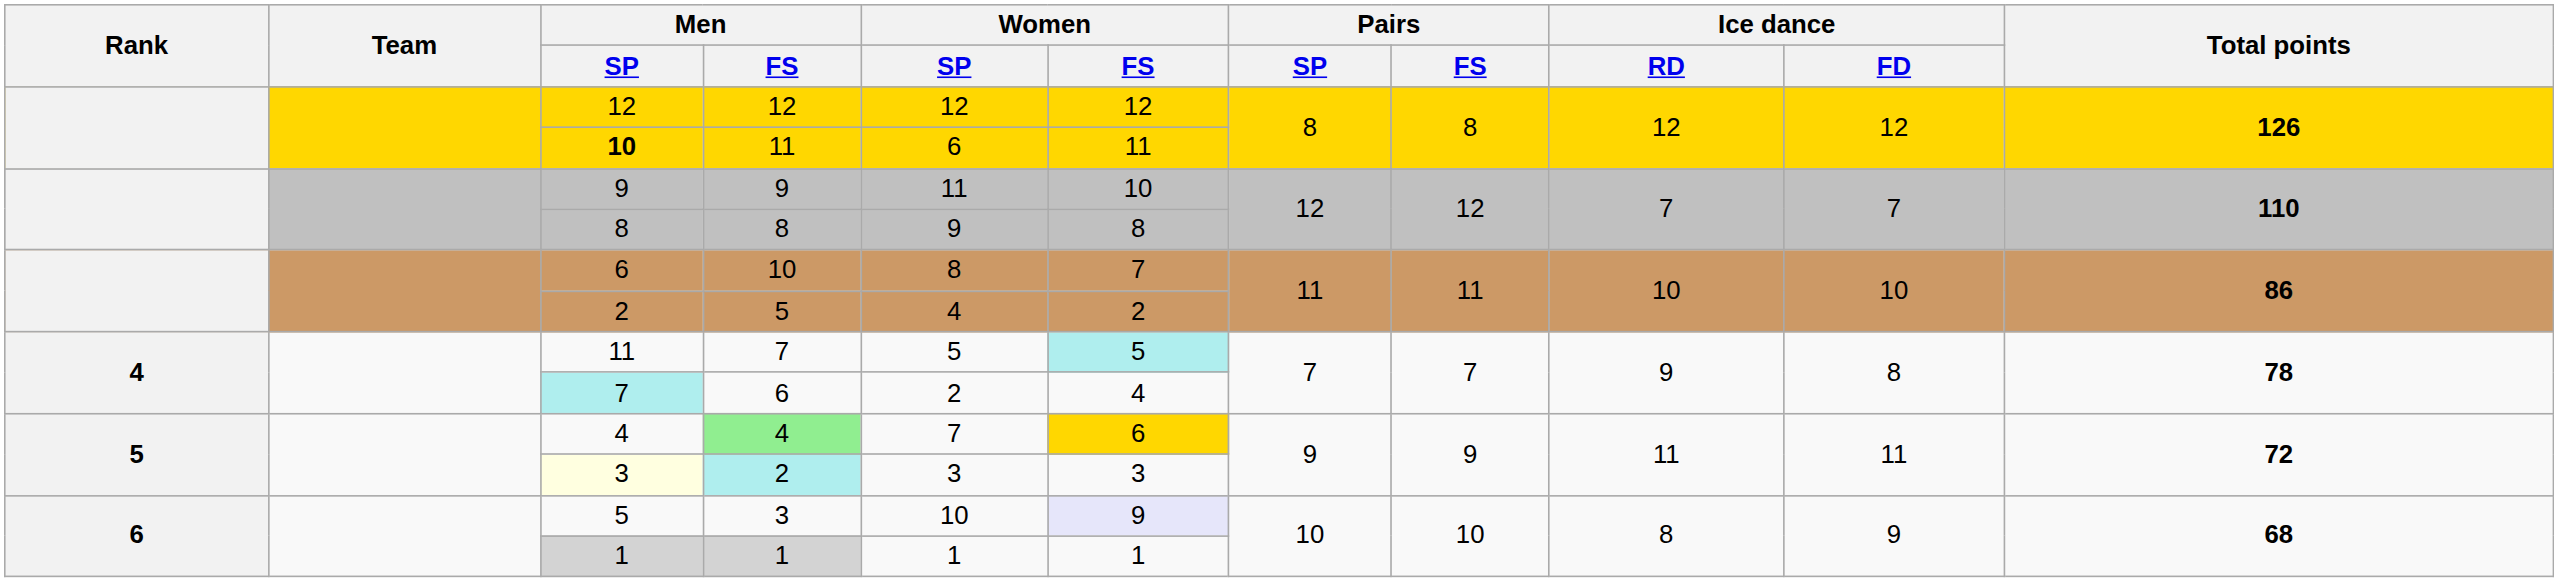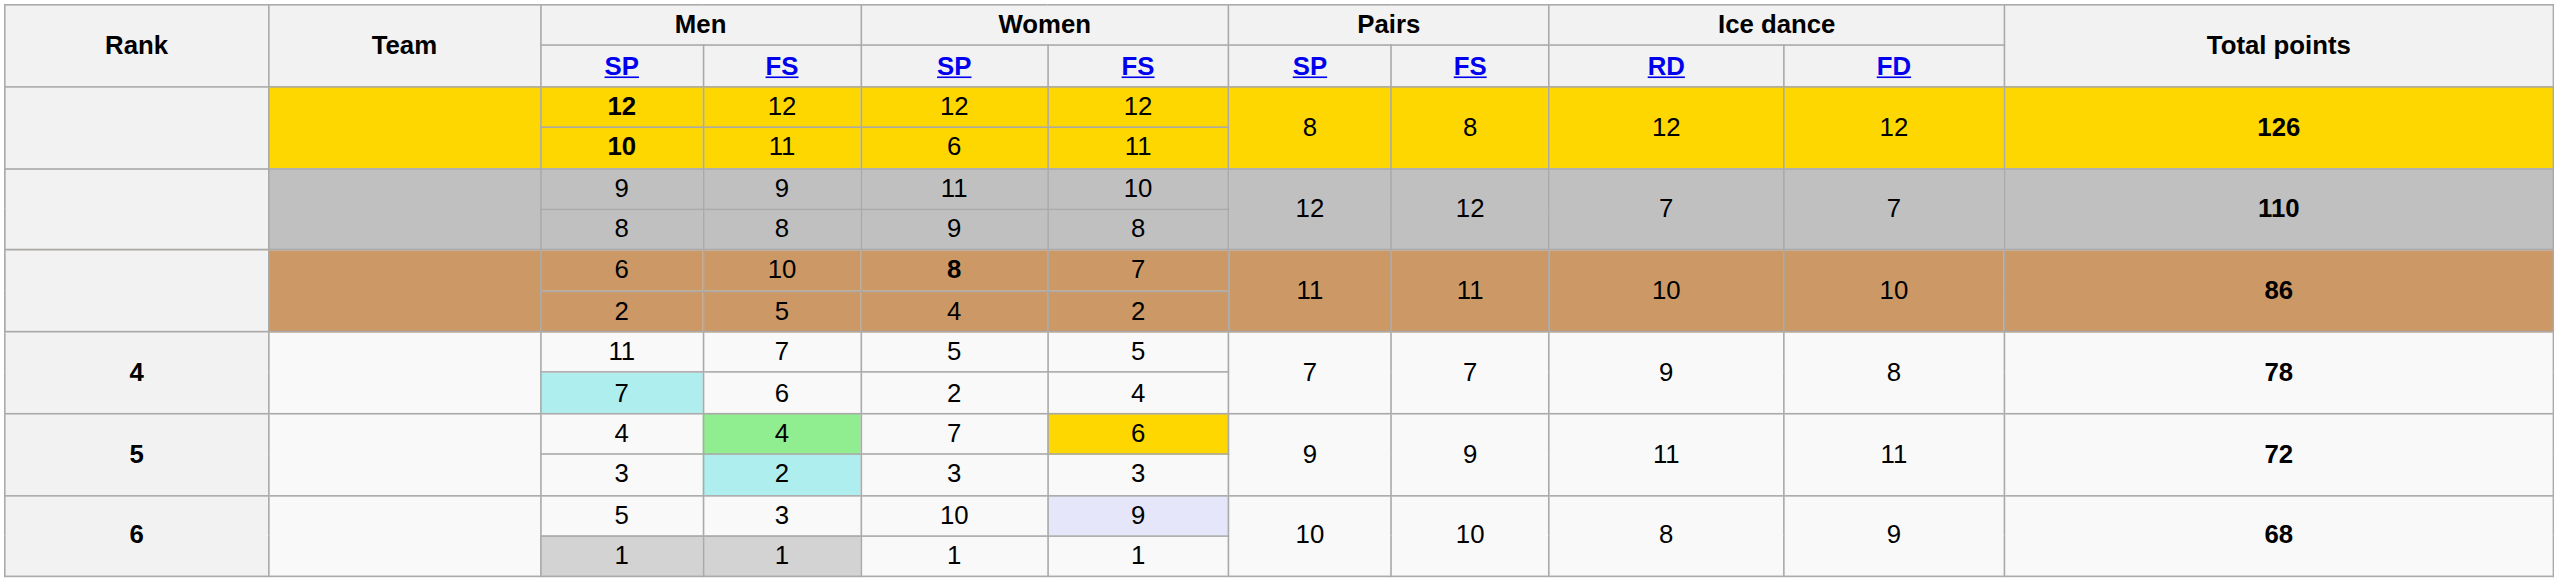(622, 106) normal -> (622, 106) bold
(954, 270) normal -> (954, 270) bold
(1138, 351) paleturquoise background -> (1138, 351) no background
(622, 474) lightyellow background -> (622, 474) no background
